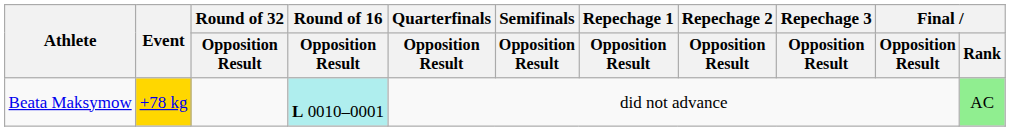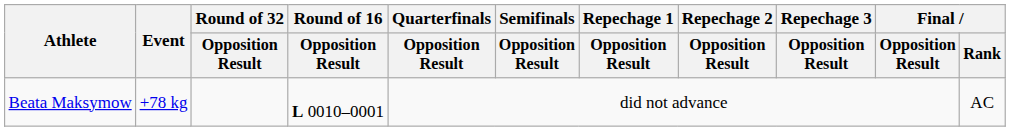(164, 102) gold background -> (164, 102) no background
(338, 112) paleturquoise background -> (338, 112) no background
(982, 102) lightgreen background -> (982, 102) no background
